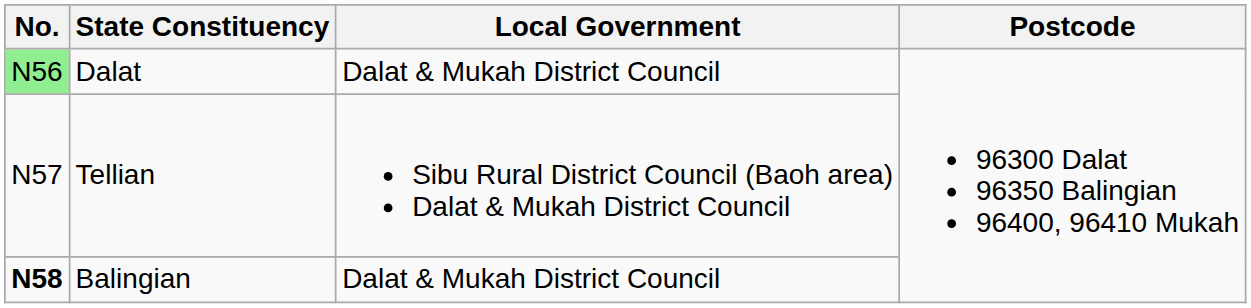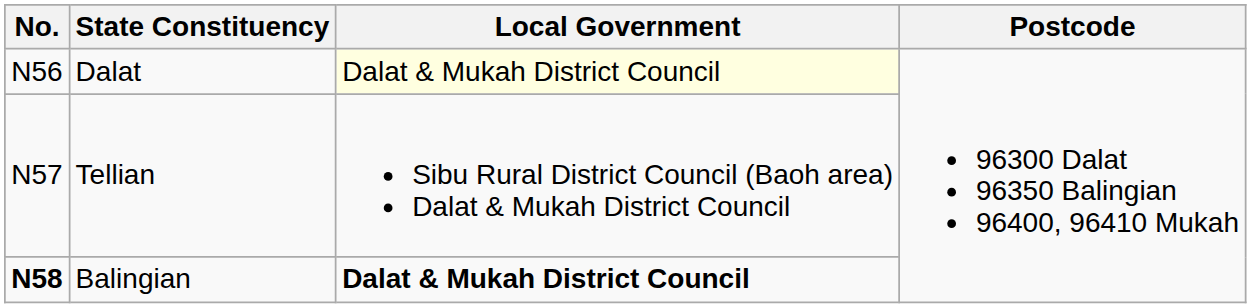(37, 71) lightgreen background -> (37, 71) no background
(531, 71) no background -> (531, 71) lightyellow background
(531, 278) normal -> (546, 278) bold
